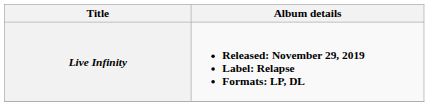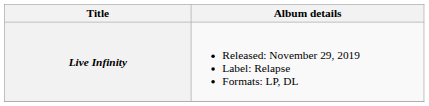(308, 68) bold -> (308, 68) normal
